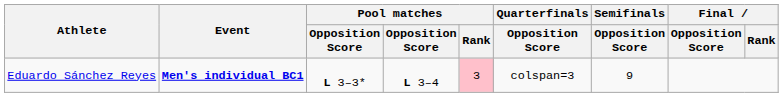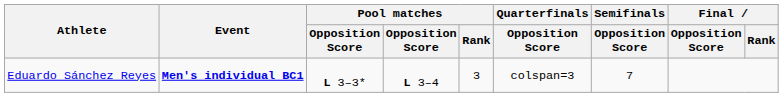(477, 75) pink background -> (477, 75) no background
(630, 75) 9 -> (630, 75) 7
